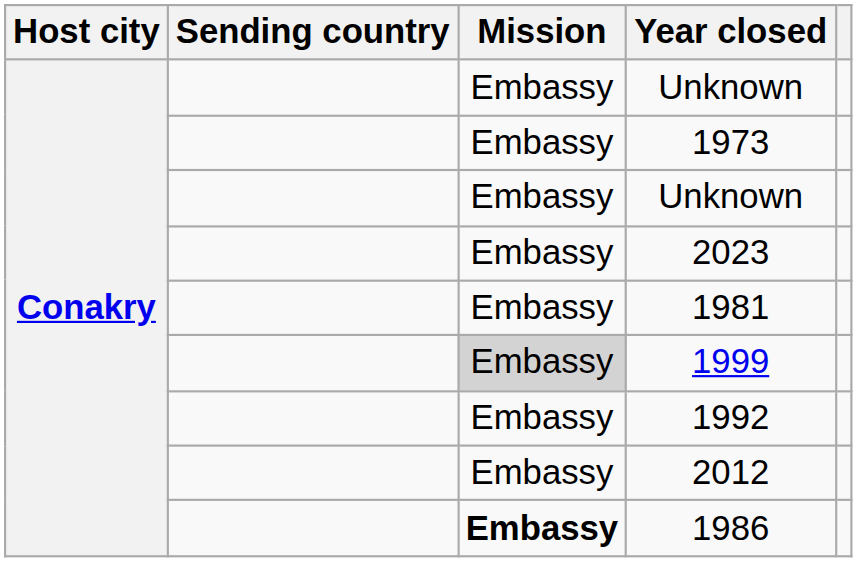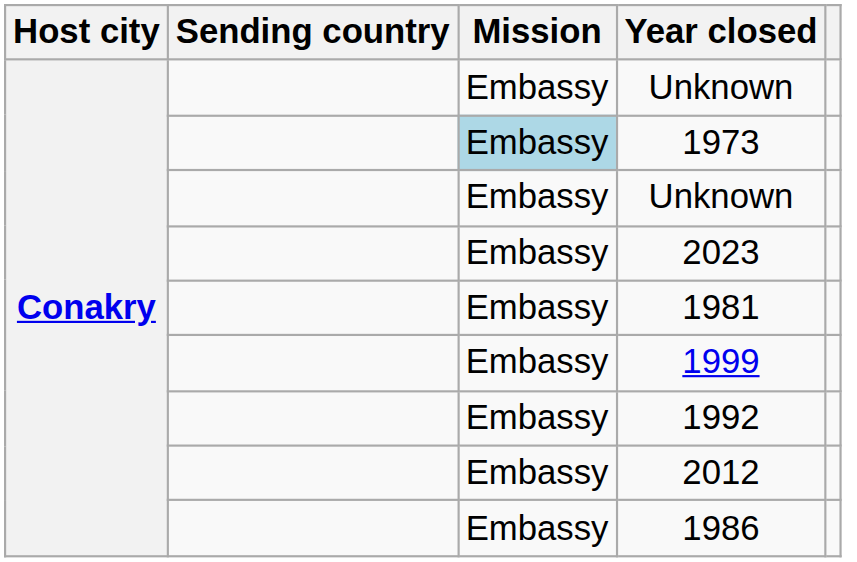(542, 142) no background -> (537, 142) lightblue background
(542, 362) lightgrey background -> (537, 362) no background
(542, 527) bold -> (537, 527) normal
